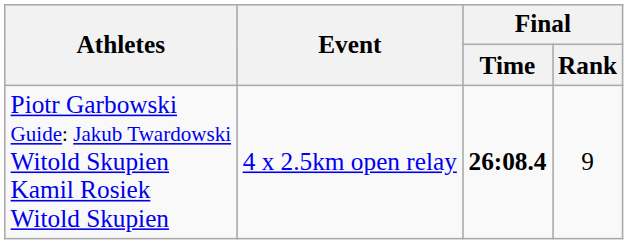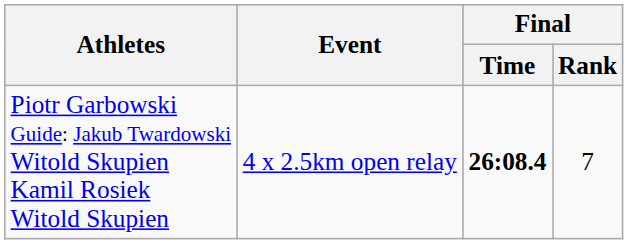(588, 161) 9 -> (588, 161) 7
